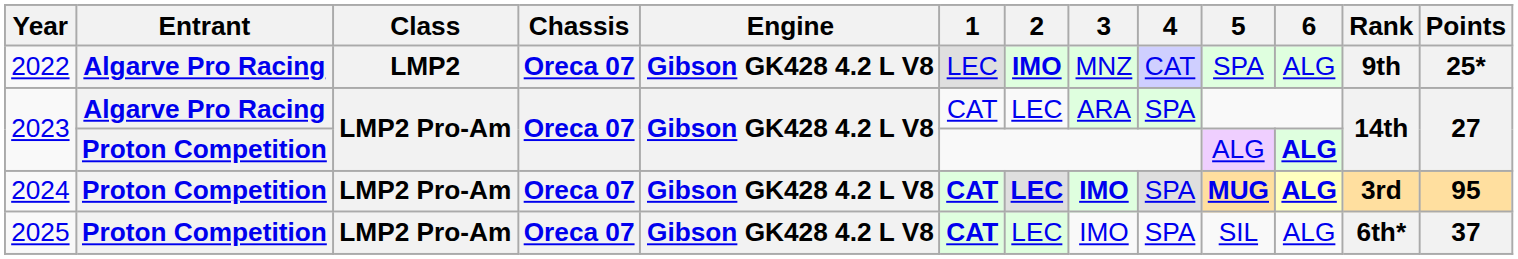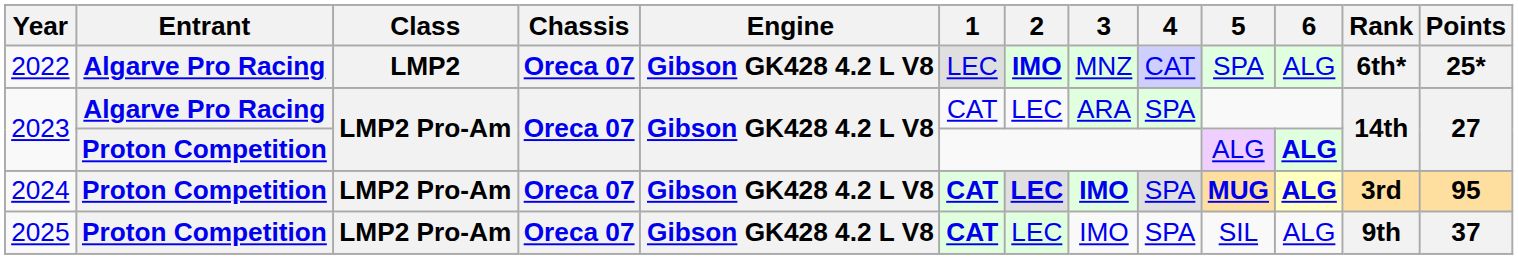(1381, 67) 9th -> (1381, 67) 6th*
(1381, 232) 6th* -> (1381, 232) 9th
